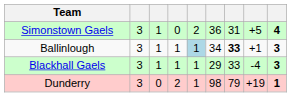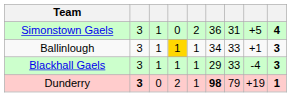(177, 48) no background -> (177, 48) gold background
(196, 48) lightblue background -> (196, 48) no background
(234, 48) bold -> (234, 48) normal
(140, 83) normal -> (140, 83) bold
(215, 83) normal -> (215, 83) bold
